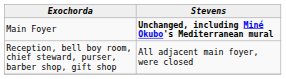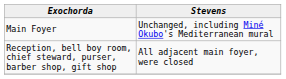(206, 29) bold -> (206, 29) normal
